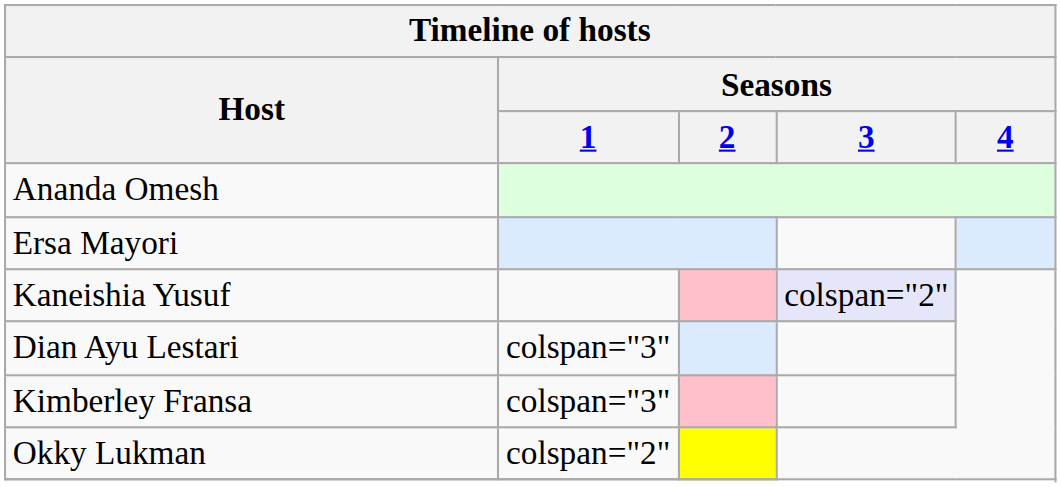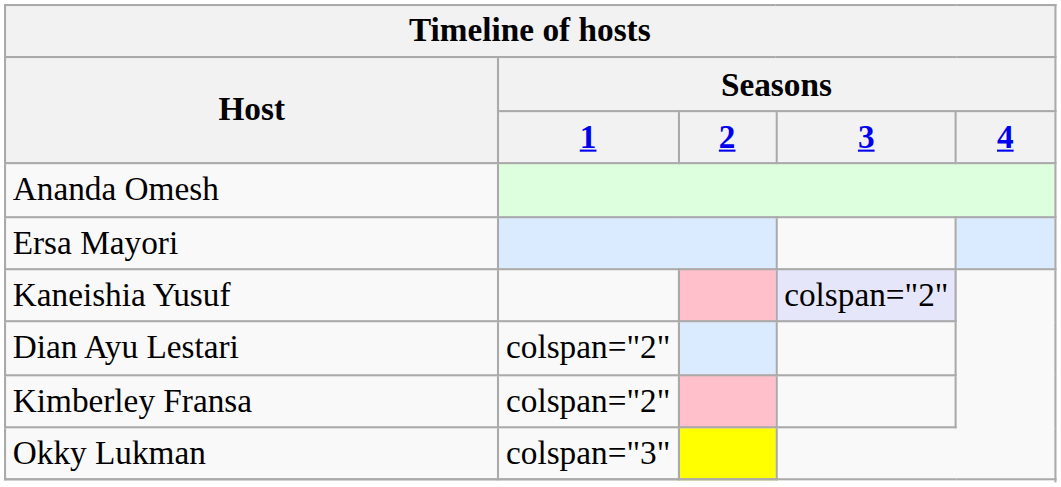(588, 347) colspan="3" -> (588, 347) colspan="2"
(588, 400) colspan="3" -> (588, 400) colspan="2"
(588, 453) colspan="2" -> (588, 453) colspan="3"
